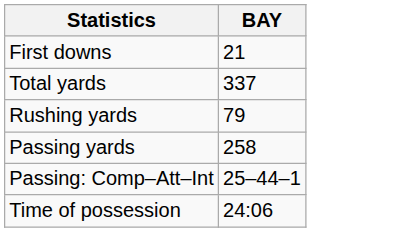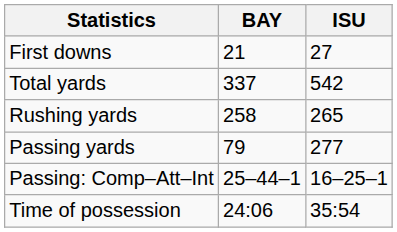+ column: (349, 20)
(234, 115) 79 -> (240, 115) 258
(240, 147) 258 -> (234, 147) 79
